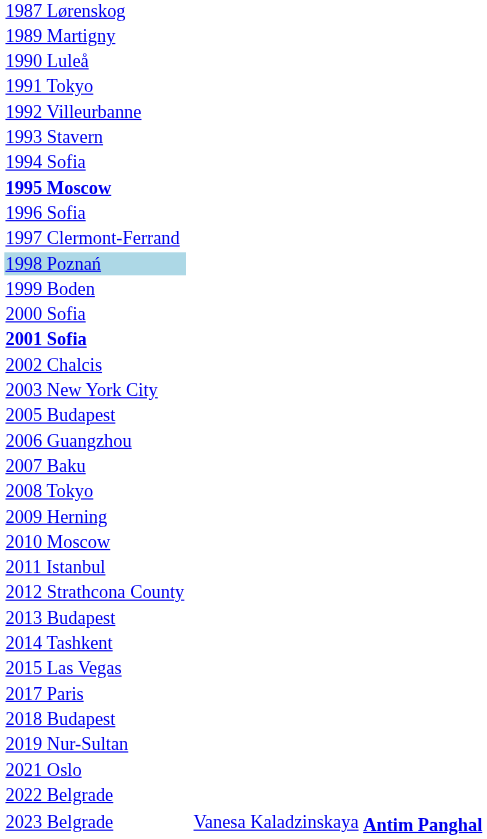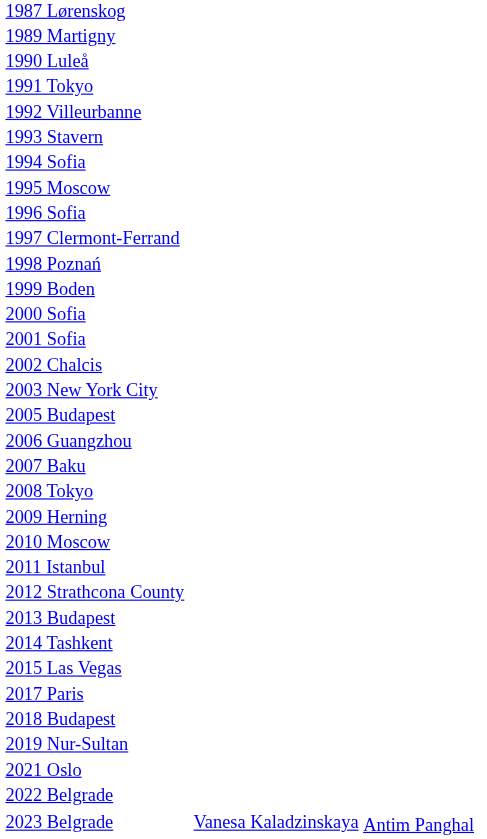(58, 187) bold -> (58, 187) normal
(53, 263) lightblue background -> (53, 263) no background
(46, 339) bold -> (46, 339) normal
(423, 824) bold -> (419, 824) normal
